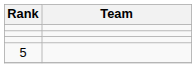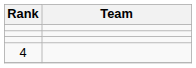(23, 52) 5 -> (23, 52) 4
